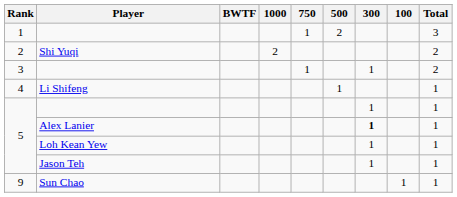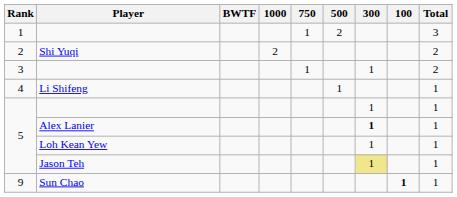(371, 163) no background -> (371, 163) khaki background
(404, 182) normal -> (404, 182) bold
